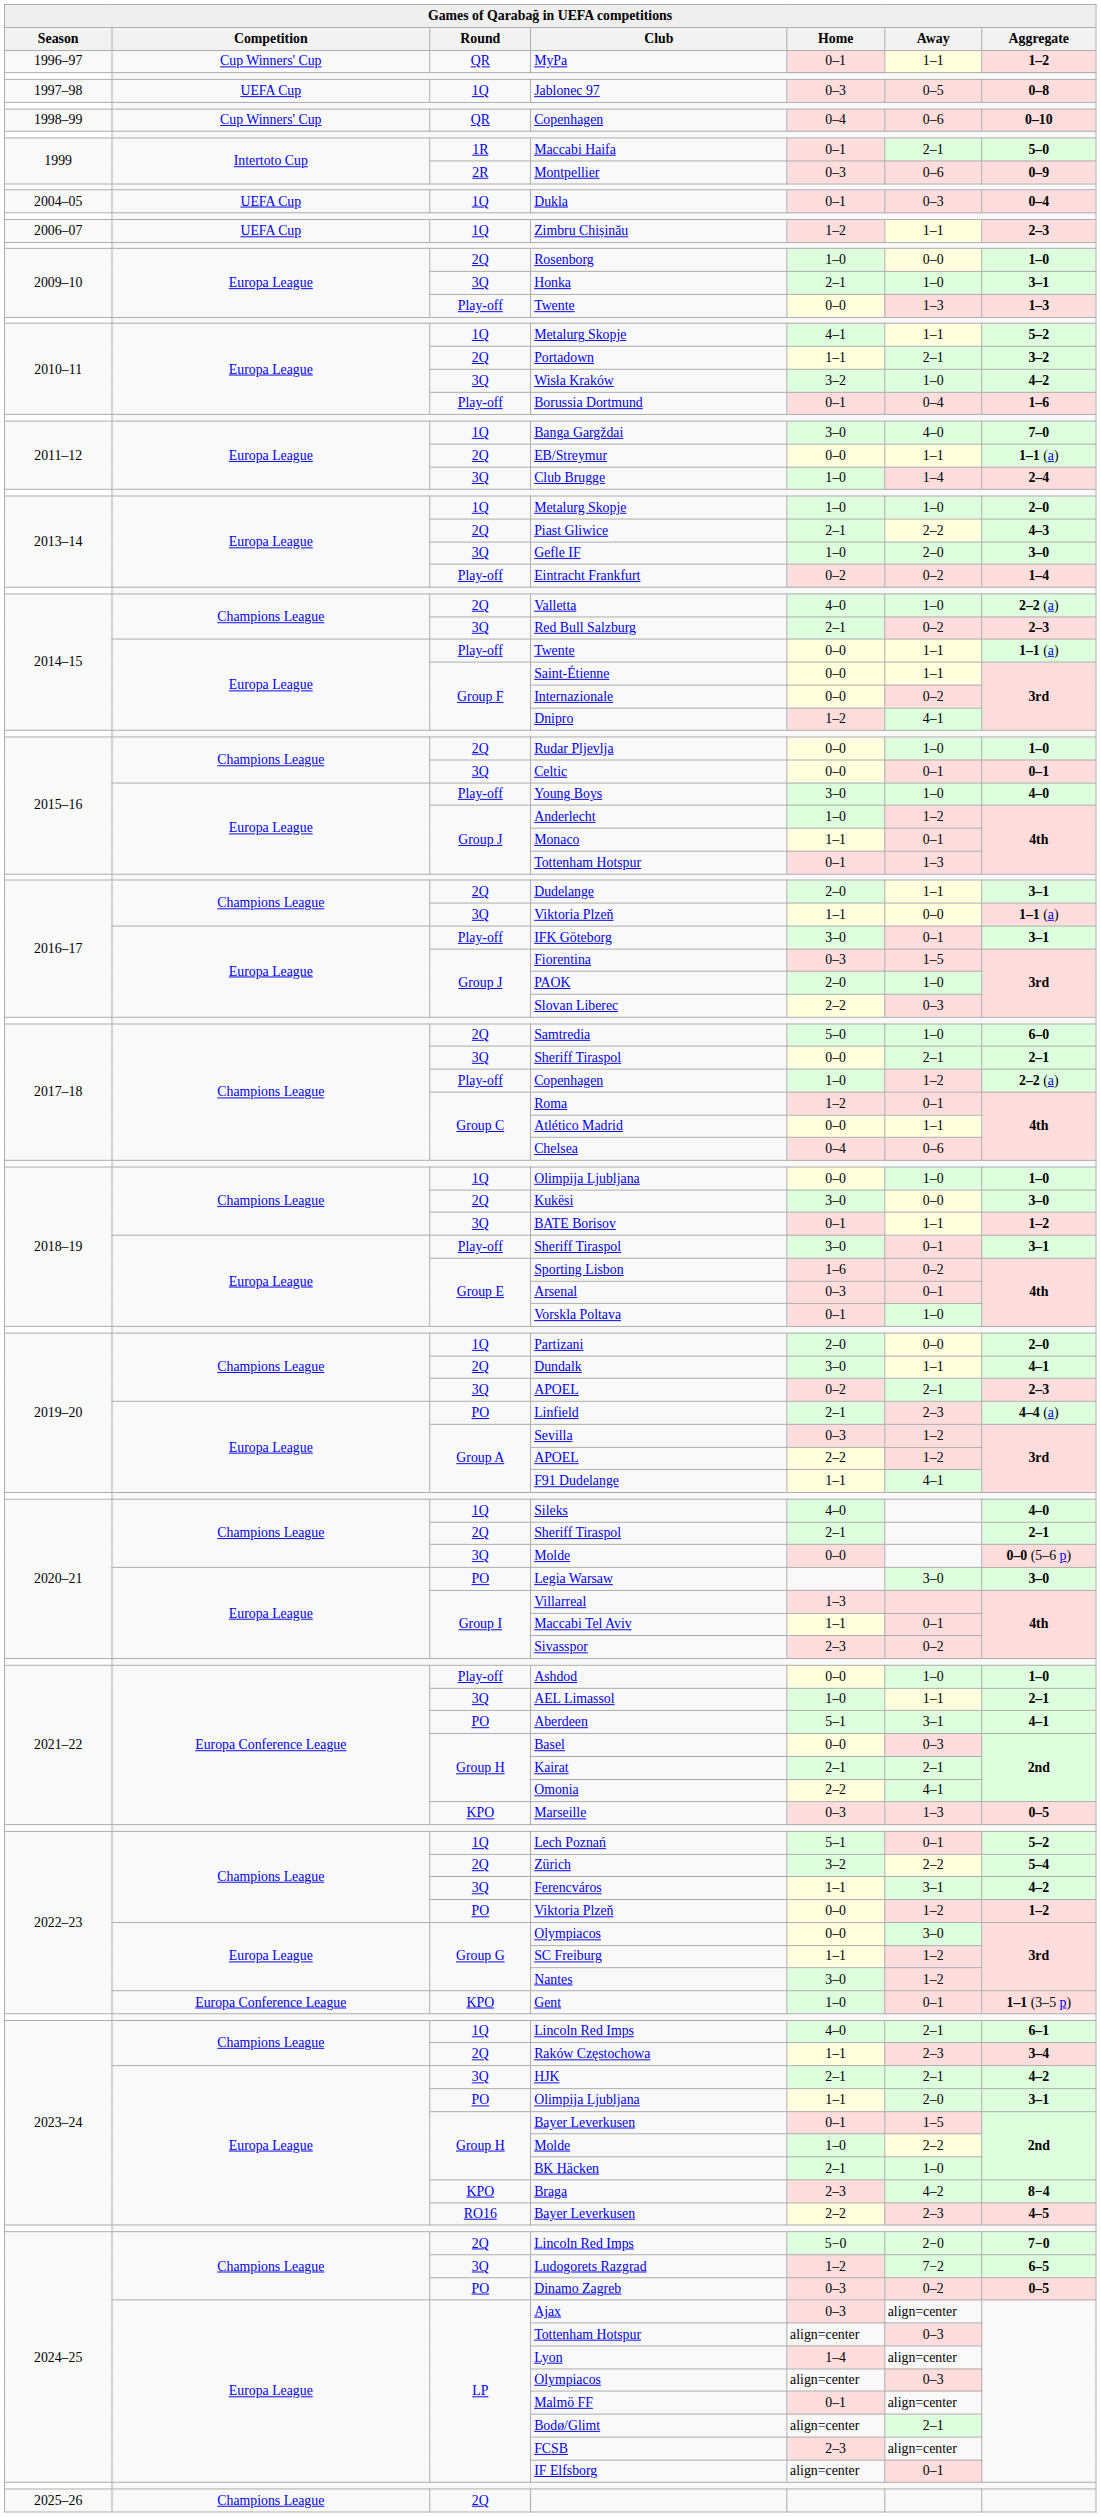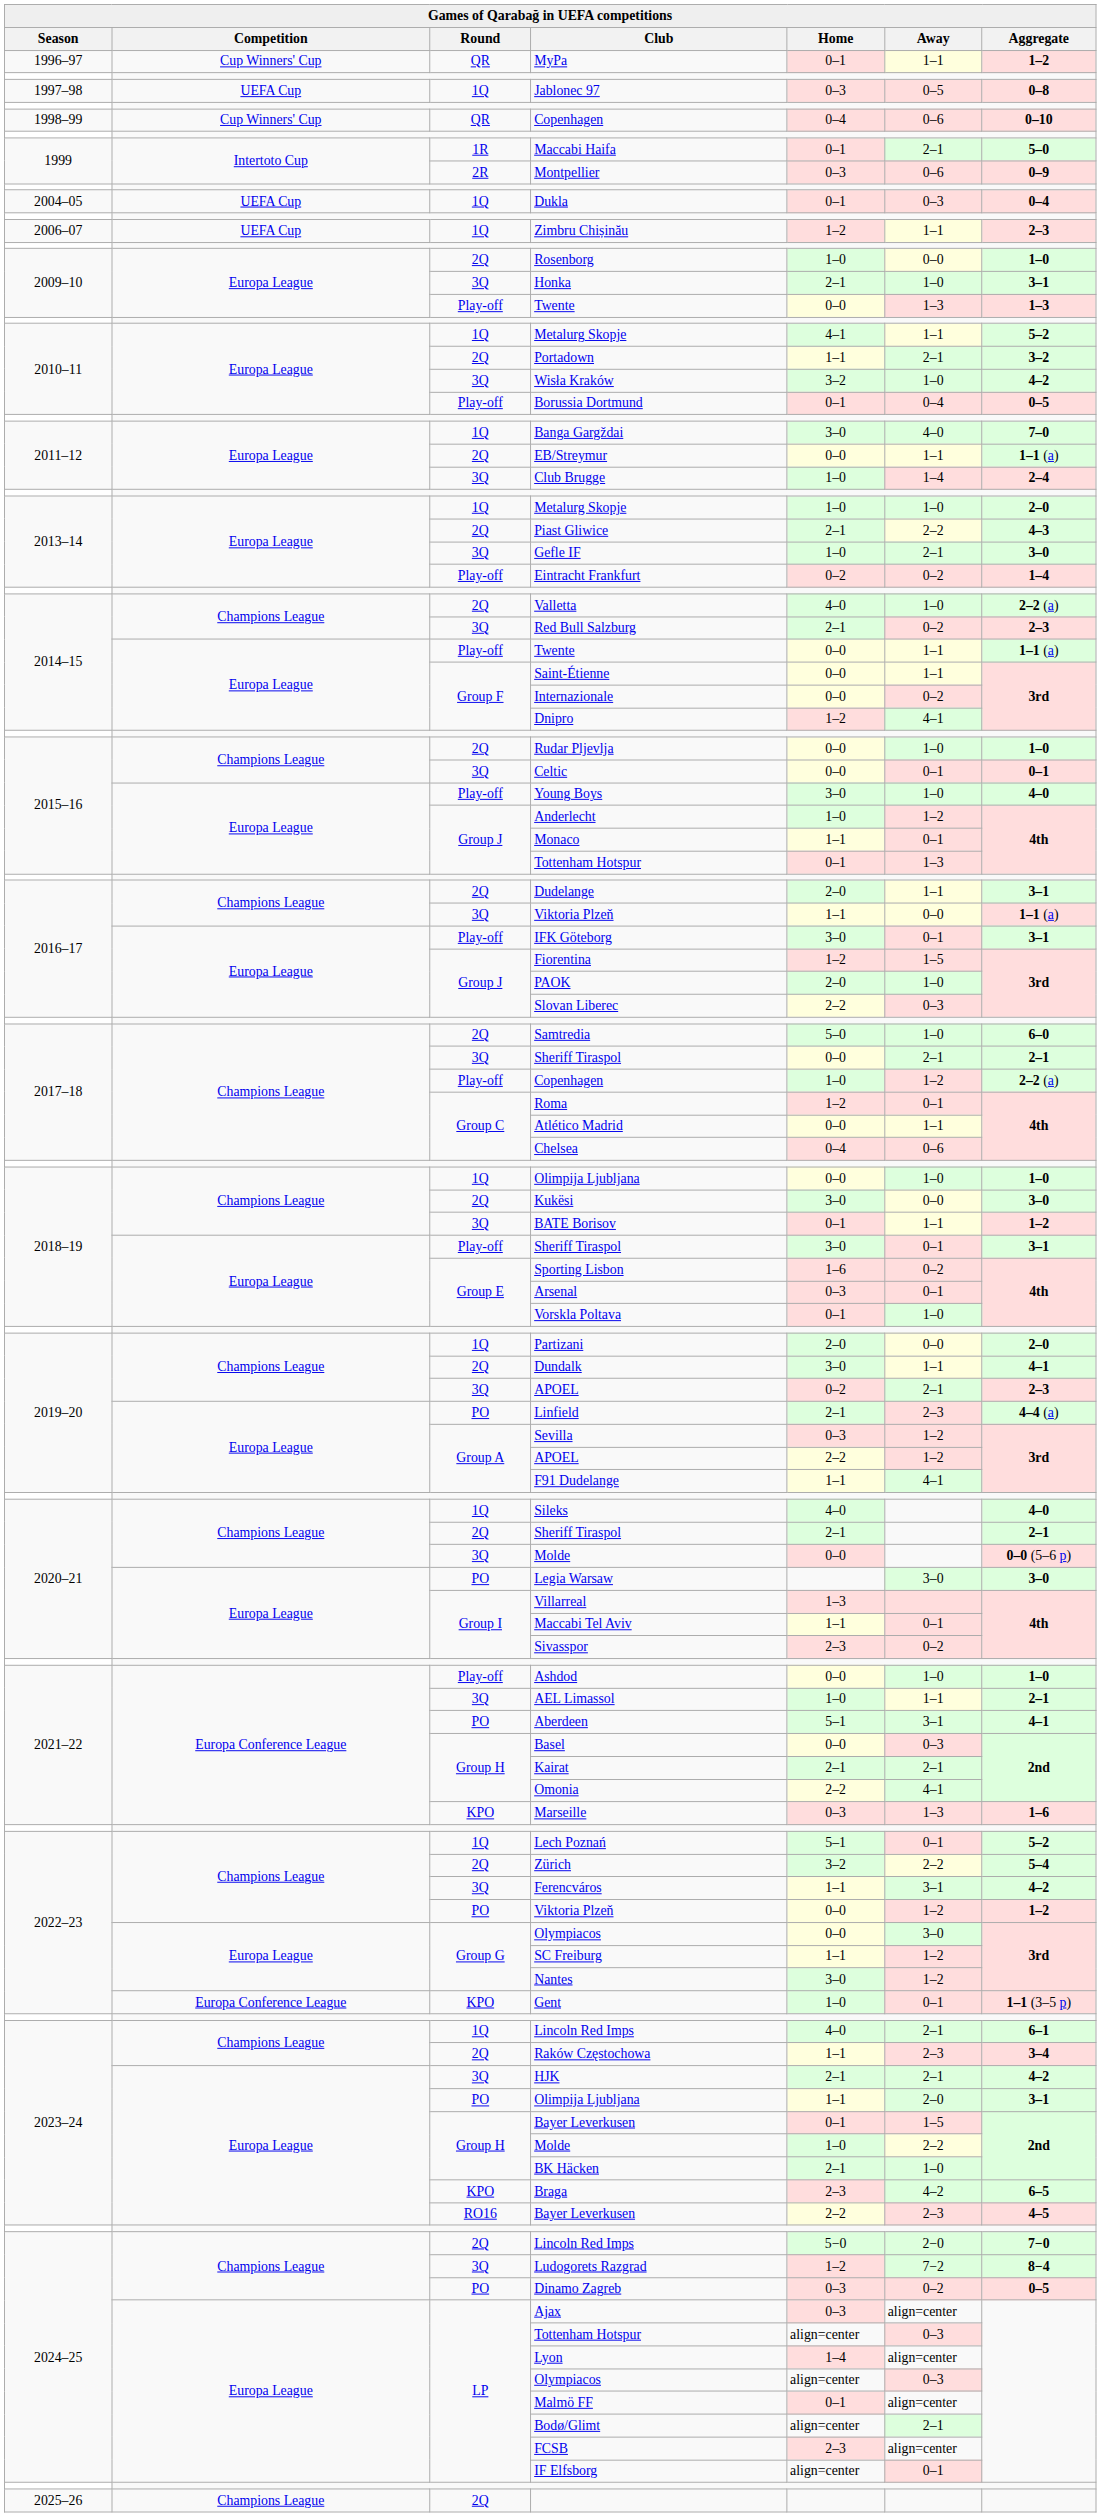(1039, 403) 1–6 -> (1039, 403) 0–5
(933, 553) 2–0 -> (933, 553) 2–1
(836, 960) 0–3 -> (836, 960) 1–2
(1039, 1813) 0–5 -> (1039, 1813) 1–6
(1039, 2191) 8−4 -> (1039, 2191) 6–5
(1039, 2266) 6–5 -> (1039, 2266) 8−4
